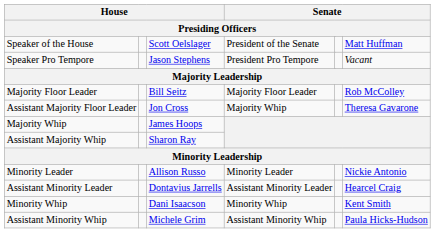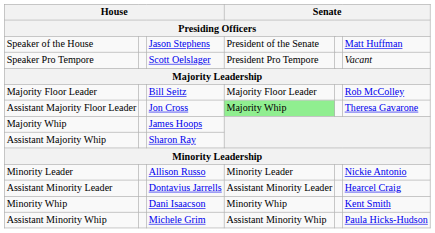(180, 44) Scott Oelslager -> (179, 44) Jason Stephens
(179, 60) Jason Stephens -> (180, 60) Scott Oelslager
(256, 108) no background -> (256, 108) lightgreen background
